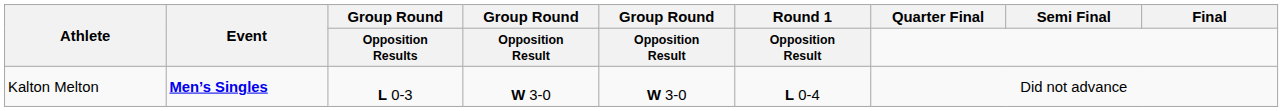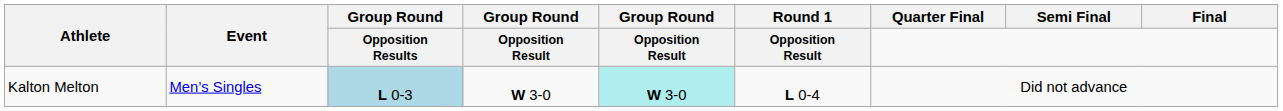(219, 87) bold -> (215, 87) normal
(395, 95) no background -> (395, 95) lightblue background
(667, 95) no background -> (667, 95) paleturquoise background
